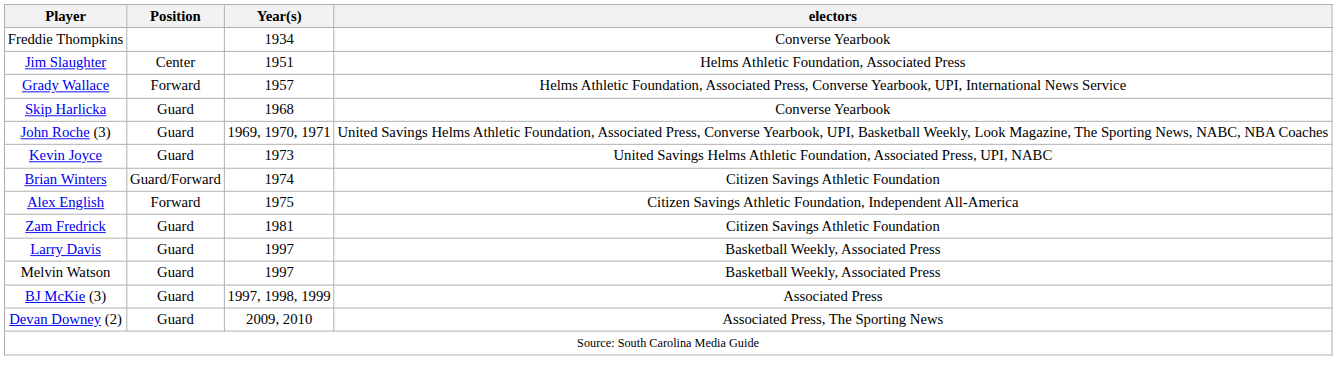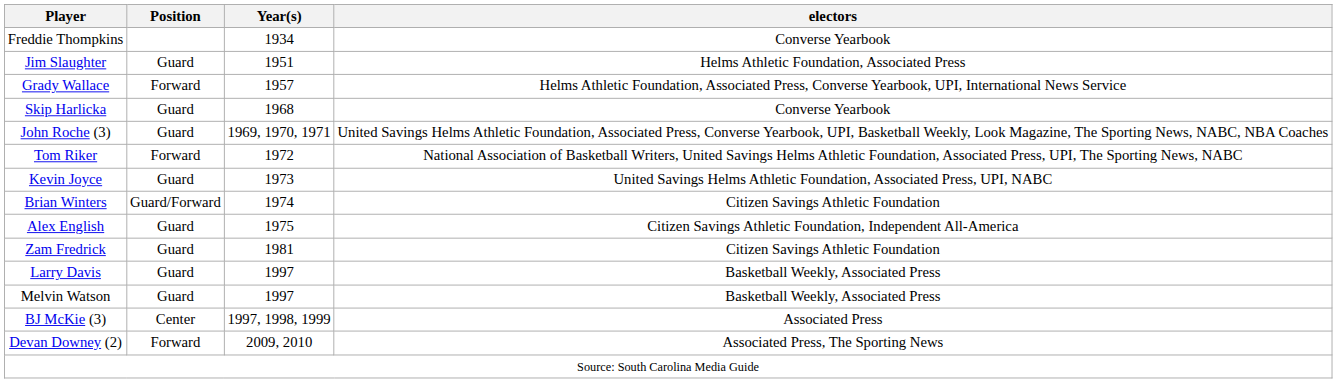(175, 62) Center -> (175, 62) Guard
+ row: (66, 156)
(175, 202) Forward -> (175, 226) Guard
(175, 296) Guard -> (175, 319) Center
(175, 319) Guard -> (175, 343) Forward
